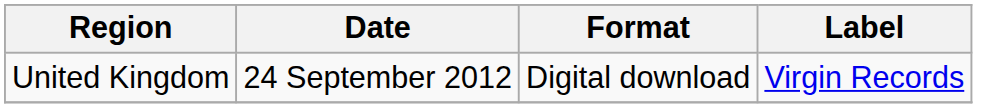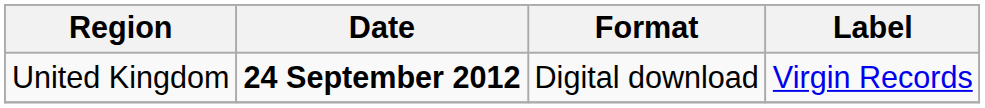(378, 77) normal -> (382, 77) bold
